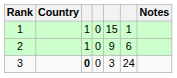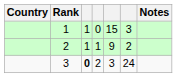columns swapped: (20, 13) <-> (59, 13)
(129, 30) 1 -> (129, 30) 3
(98, 47) 0 -> (98, 47) 1
(129, 47) 6 -> (129, 47) 2
(98, 64) 0 -> (98, 64) 2
